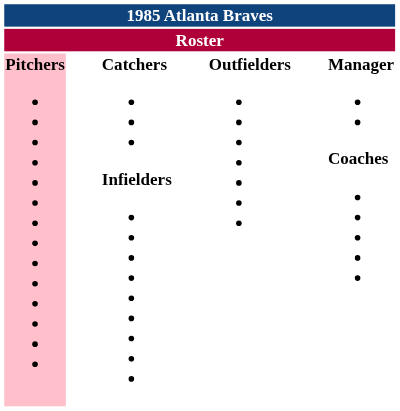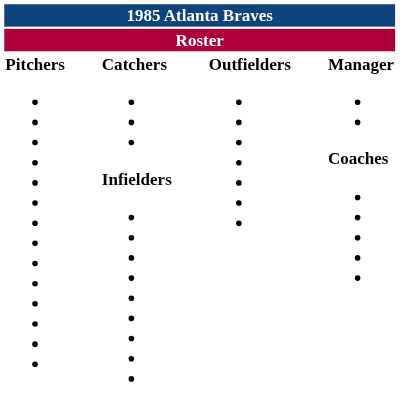(35, 214) pink background -> (35, 214) no background
